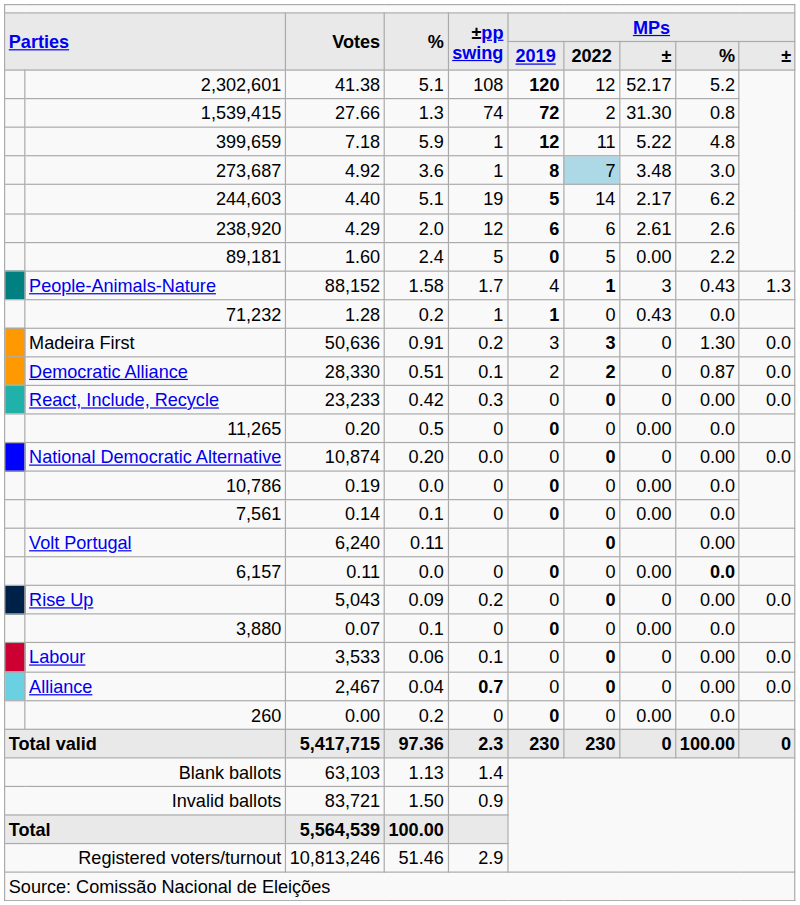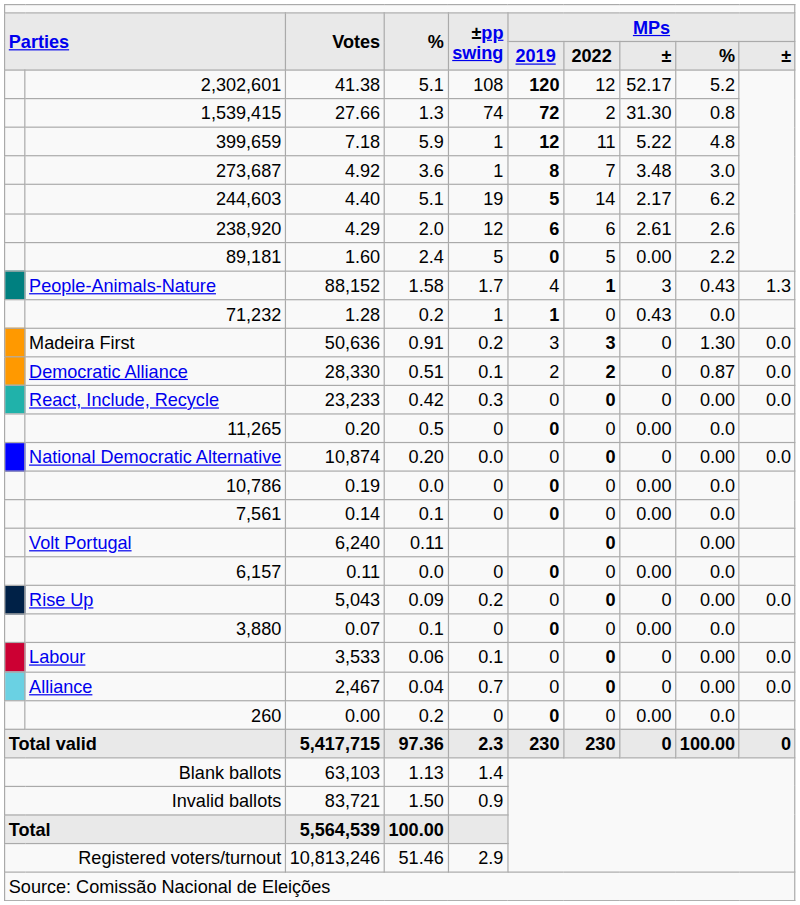(610, 171) lightblue background -> (610, 171) no background
(723, 572) bold -> (723, 572) normal
(491, 686) bold -> (491, 686) normal
